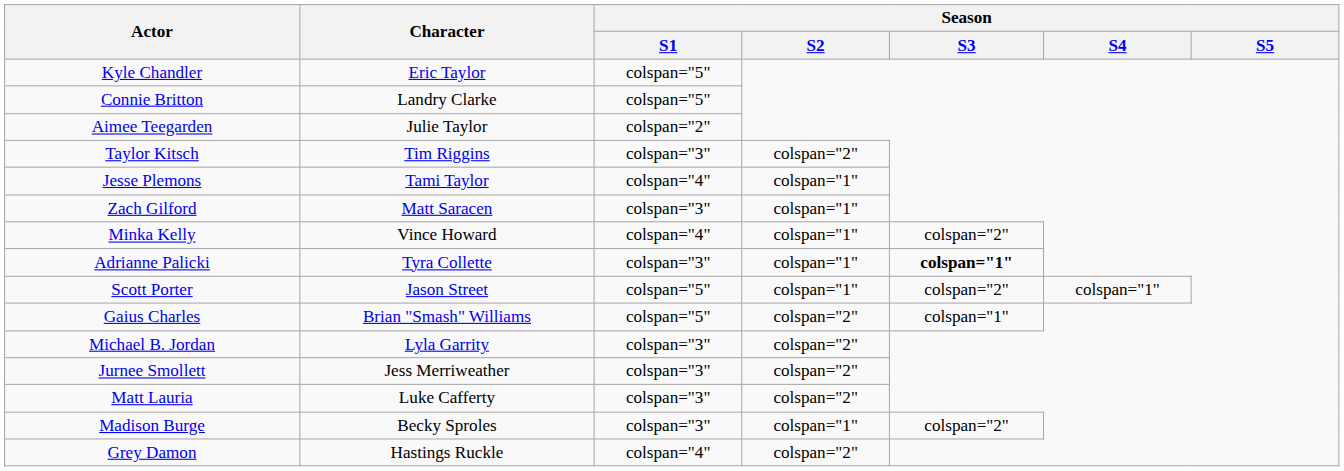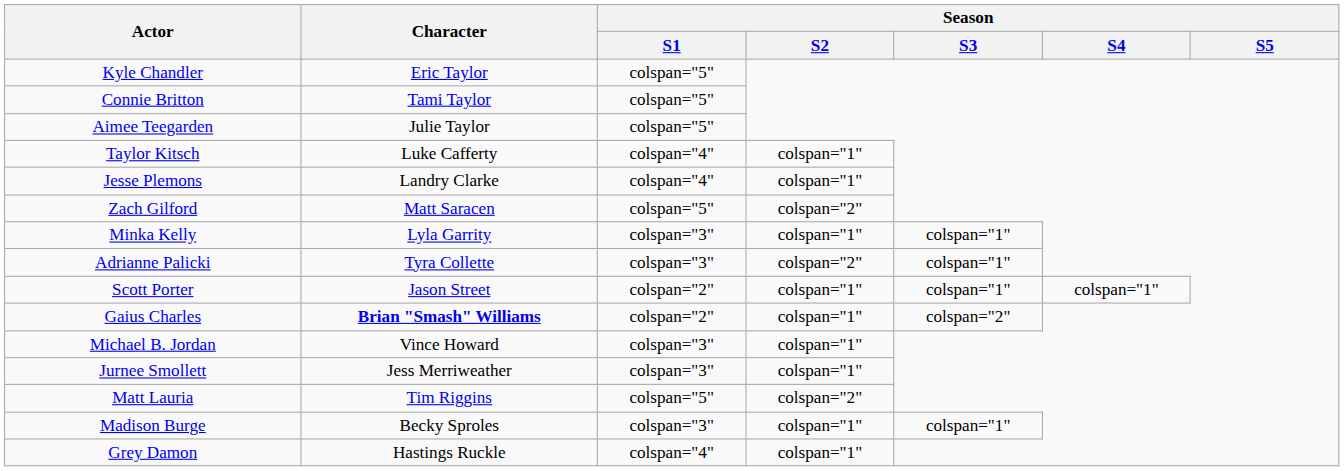(447, 99) Landry Clarke -> (449, 99) Tami Taylor
(668, 126) colspan="2" -> (672, 126) colspan="5"
(447, 153) Tim Riggins -> (449, 153) Luke Cafferty
(668, 153) colspan="3" -> (672, 153) colspan="4"
(816, 153) colspan="2" -> (820, 153) colspan="1"
(447, 180) Tami Taylor -> (449, 180) Landry Clarke
(668, 208) colspan="3" -> (672, 208) colspan="5"
(816, 208) colspan="1" -> (820, 208) colspan="2"
(447, 235) Vince Howard -> (449, 235) Lyla Garrity
(668, 235) colspan="4" -> (672, 235) colspan="3"
(967, 235) colspan="2" -> (968, 235) colspan="1"
(816, 262) colspan="1" -> (820, 262) colspan="2"
(967, 262) bold -> (968, 262) normal
(668, 289) colspan="5" -> (672, 289) colspan="2"
(967, 289) colspan="2" -> (968, 289) colspan="1"
(447, 316) normal -> (449, 316) bold
(668, 316) colspan="5" -> (672, 316) colspan="2"
(816, 316) colspan="2" -> (820, 316) colspan="1"
(967, 316) colspan="1" -> (968, 316) colspan="2"
(447, 343) Lyla Garrity -> (449, 343) Vince Howard
(816, 343) colspan="2" -> (820, 343) colspan="1"
(816, 371) colspan="2" -> (820, 371) colspan="1"
(447, 398) Luke Cafferty -> (449, 398) Tim Riggins
(668, 398) colspan="3" -> (672, 398) colspan="5"
(967, 425) colspan="2" -> (968, 425) colspan="1"
(816, 452) colspan="2" -> (820, 452) colspan="1"
